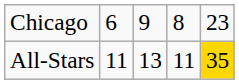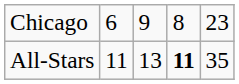(184, 60) normal -> (184, 60) bold
(218, 60) gold background -> (217, 60) no background
